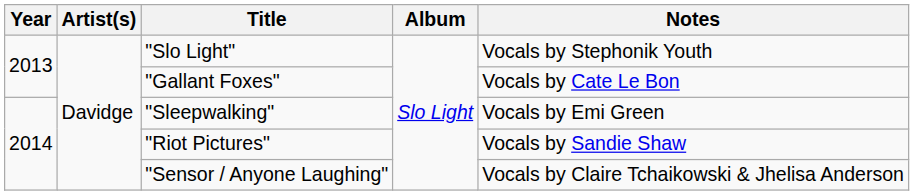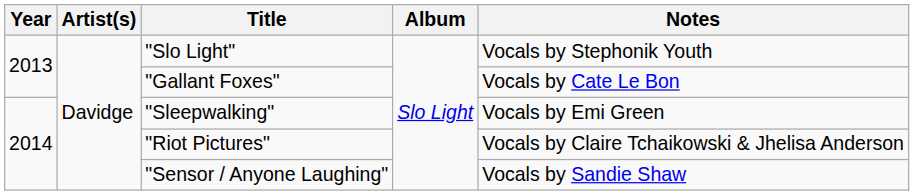(584, 143) Vocals by Sandie Shaw -> (693, 143) Vocals by Claire Tchaikowski & Jhelisa Anderson
(693, 174) Vocals by Claire Tchaikowski & Jhelisa Anderson -> (584, 174) Vocals by Sandie Shaw
